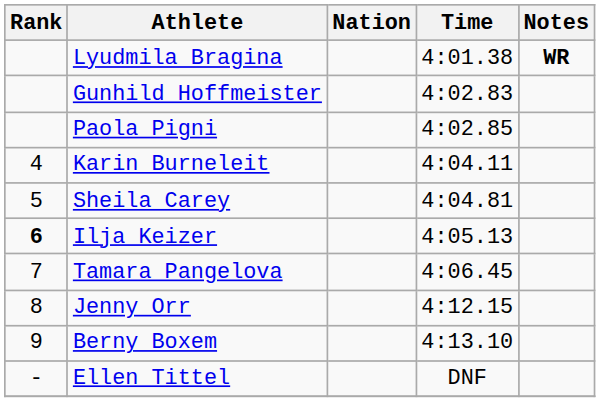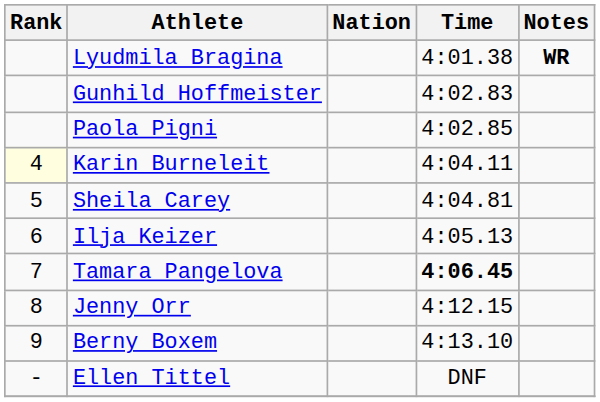(36, 165) no background -> (36, 165) lightyellow background
(36, 236) bold -> (36, 236) normal
(467, 272) normal -> (467, 272) bold
